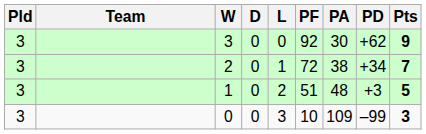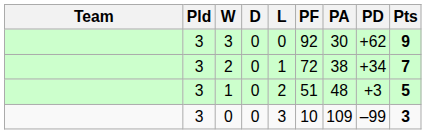columns swapped: (125, 16) <-> (20, 16)
